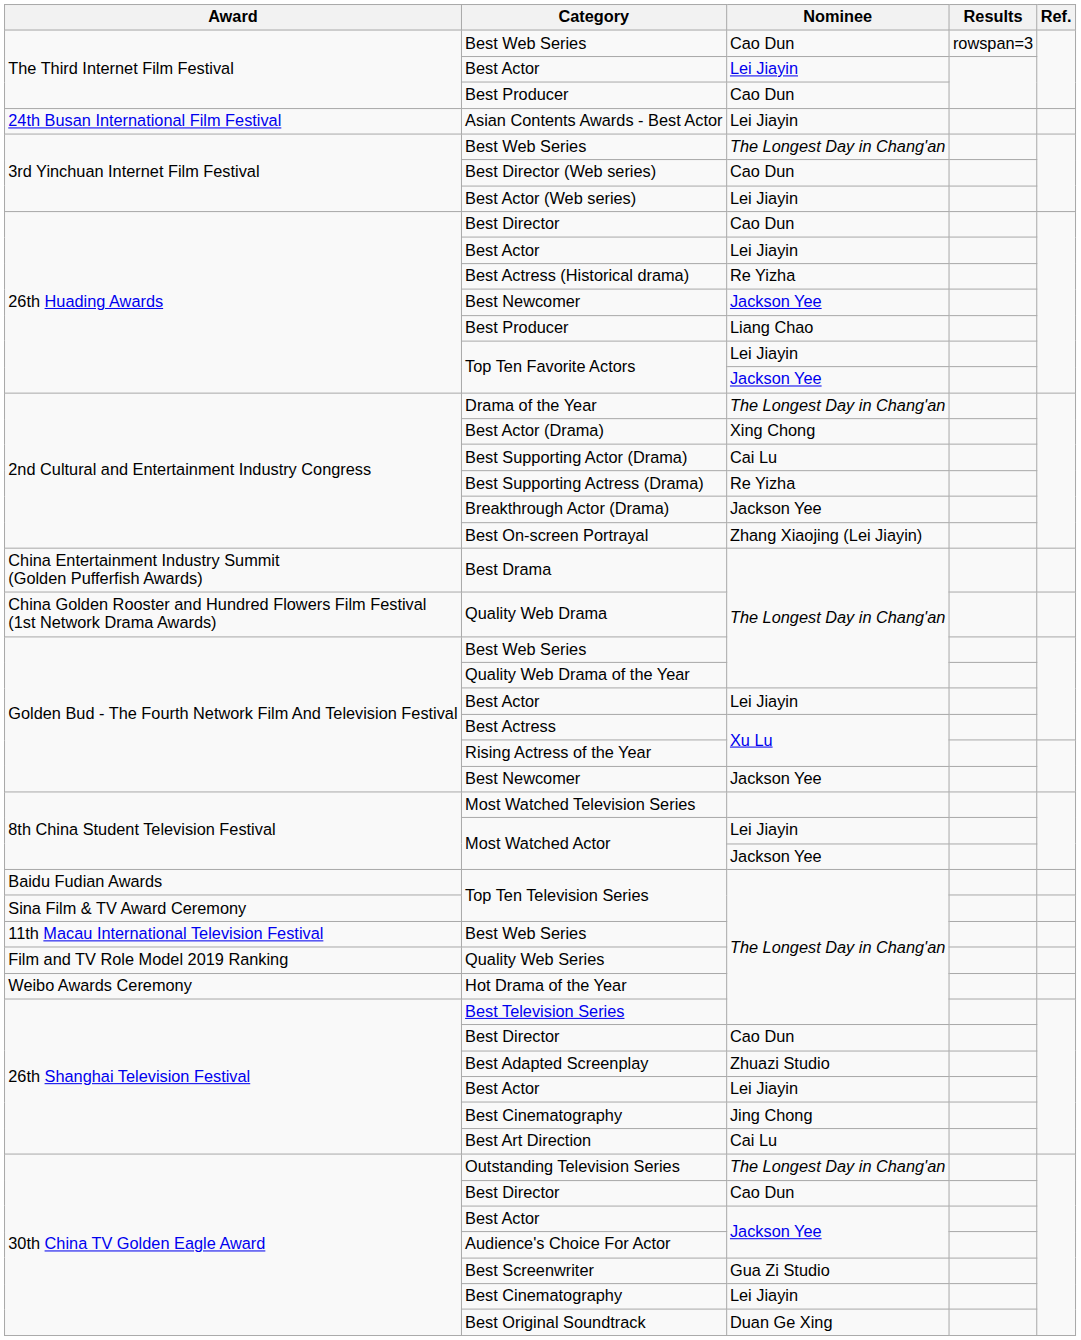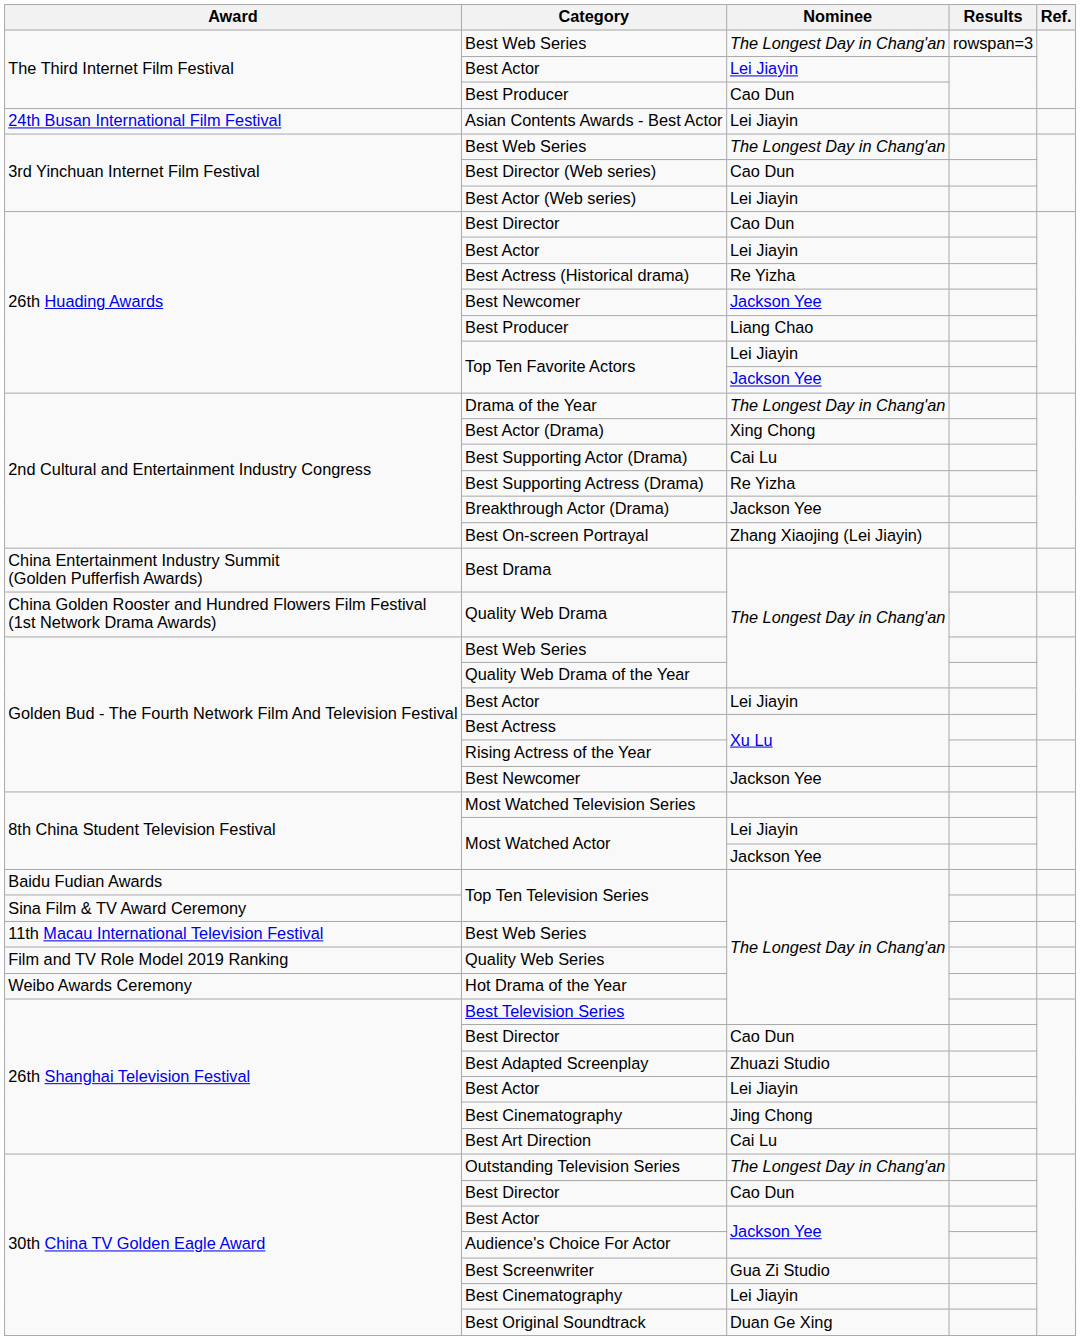(762, 43) Cao Dun -> (838, 43) The Longest Day in Chang'an
